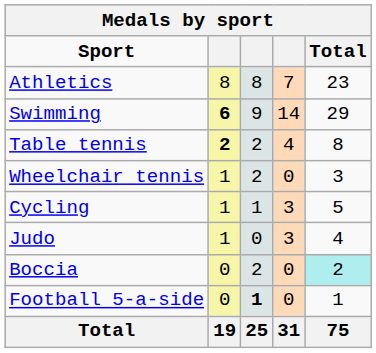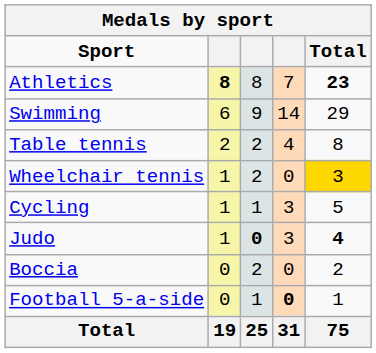(225, 83) normal -> (225, 83) bold
(338, 83) normal -> (338, 83) bold
(225, 114) bold -> (225, 114) normal
(225, 145) bold -> (225, 145) normal
(338, 176) no background -> (338, 176) gold background
(257, 238) normal -> (257, 238) bold
(338, 238) normal -> (338, 238) bold
(338, 270) paleturquoise background -> (338, 270) no background
(257, 301) bold -> (257, 301) normal
(289, 301) normal -> (289, 301) bold
